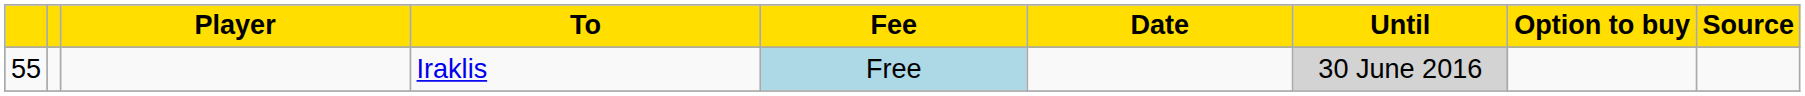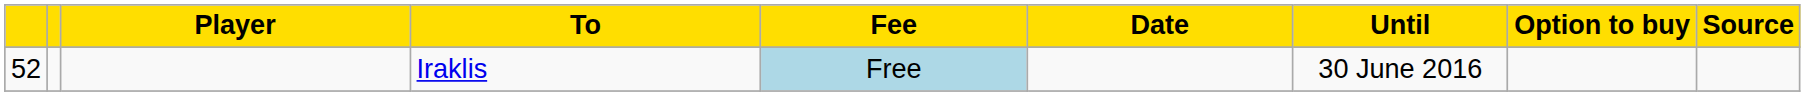(26, 68) 55 -> (26, 68) 52
(1400, 68) lightgrey background -> (1400, 68) no background
